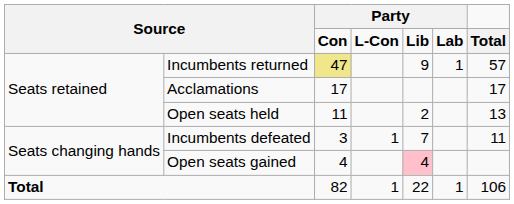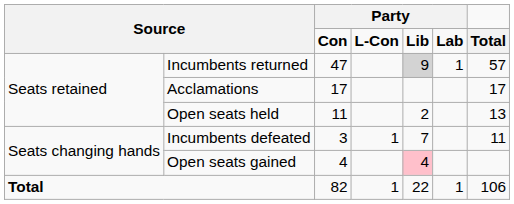(339, 65) khaki background -> (339, 65) no background
(425, 65) no background -> (425, 65) lightgrey background
